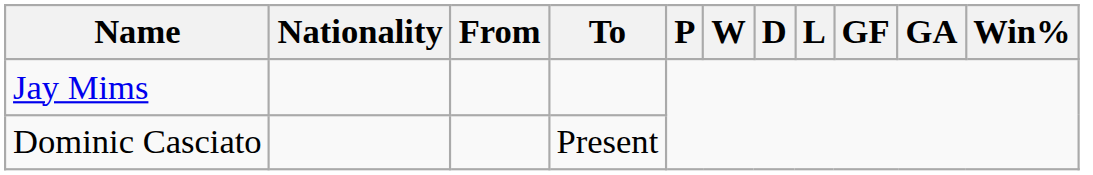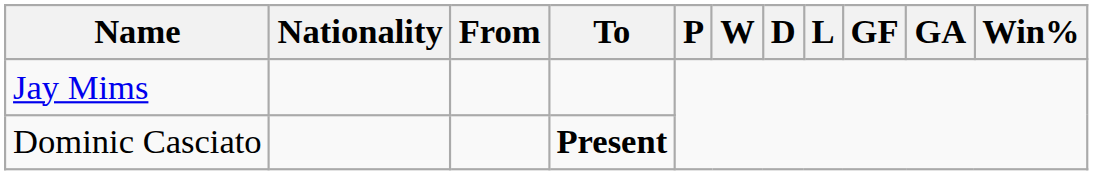(607, 141) normal -> (612, 141) bold
